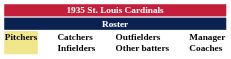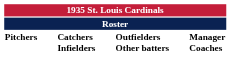(21, 37) khaki background -> (21, 37) no background
